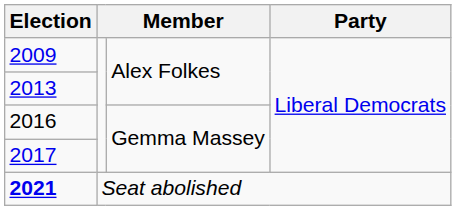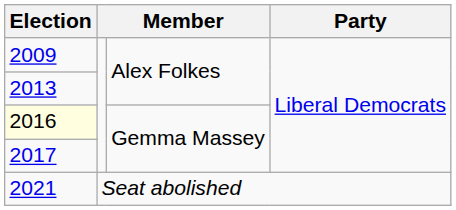(33, 121) no background -> (33, 121) lightyellow background
(33, 188) bold -> (33, 188) normal
